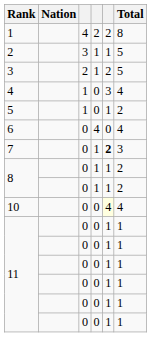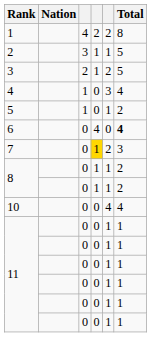(120, 129) normal -> (120, 129) bold
(97, 149) no background -> (97, 149) gold background
(108, 149) bold -> (108, 149) normal
(108, 206) lightyellow background -> (108, 206) no background
